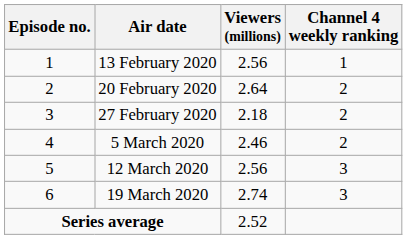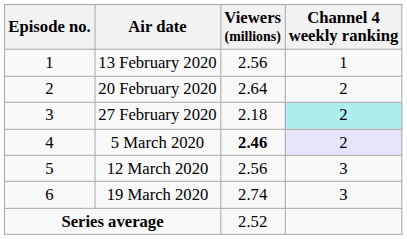(343, 115) no background -> (343, 115) paleturquoise background
(253, 141) normal -> (253, 141) bold
(343, 141) no background -> (343, 141) lavender background
